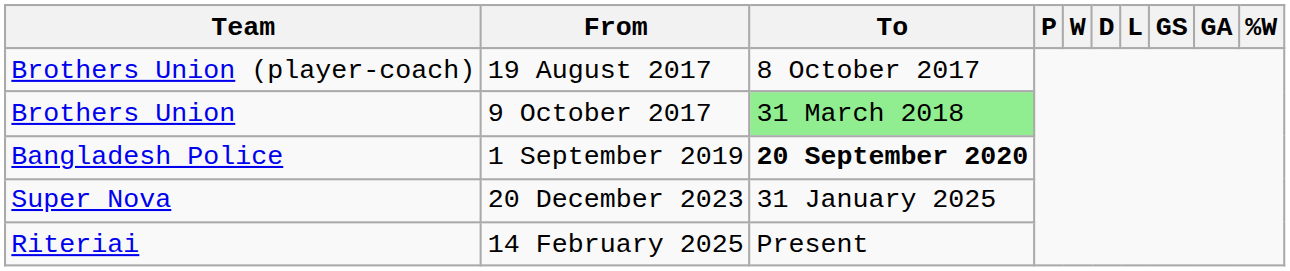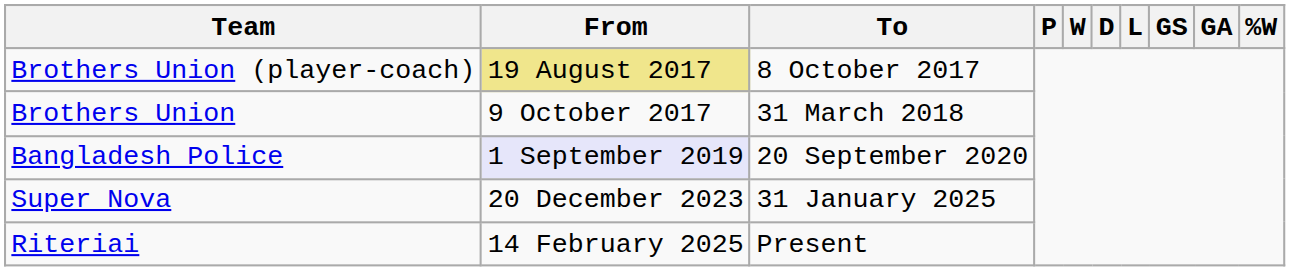(600, 70) no background -> (600, 70) khaki background
(860, 114) lightgreen background -> (860, 114) no background
(616, 157) no background -> (616, 157) lavender background
(892, 157) bold -> (892, 157) normal
